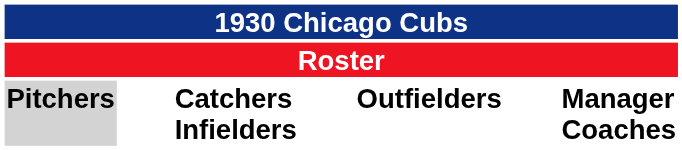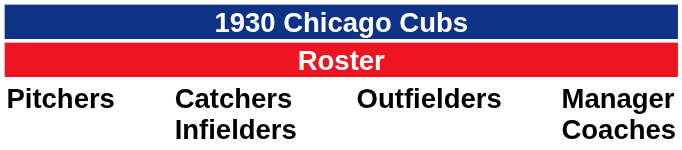(61, 98) lightgrey background -> (61, 98) no background
